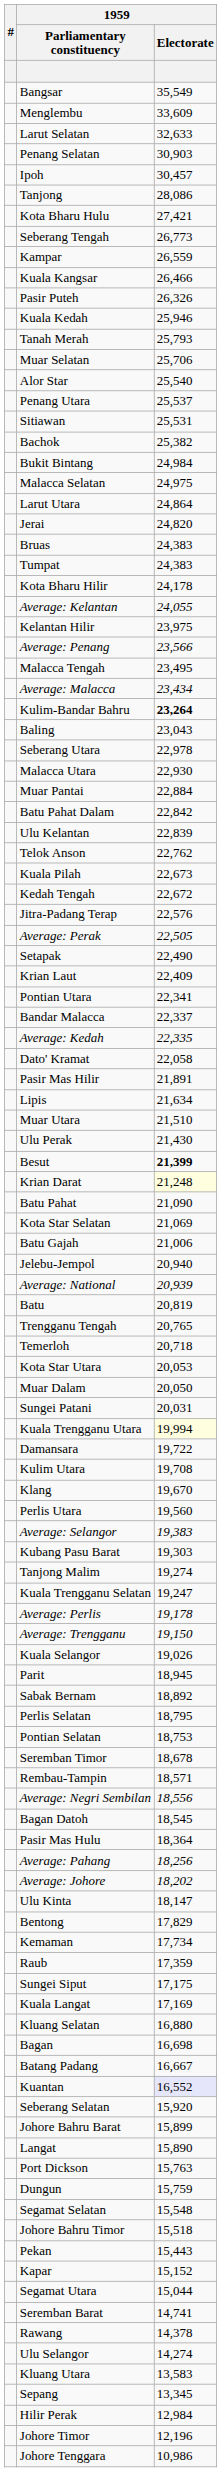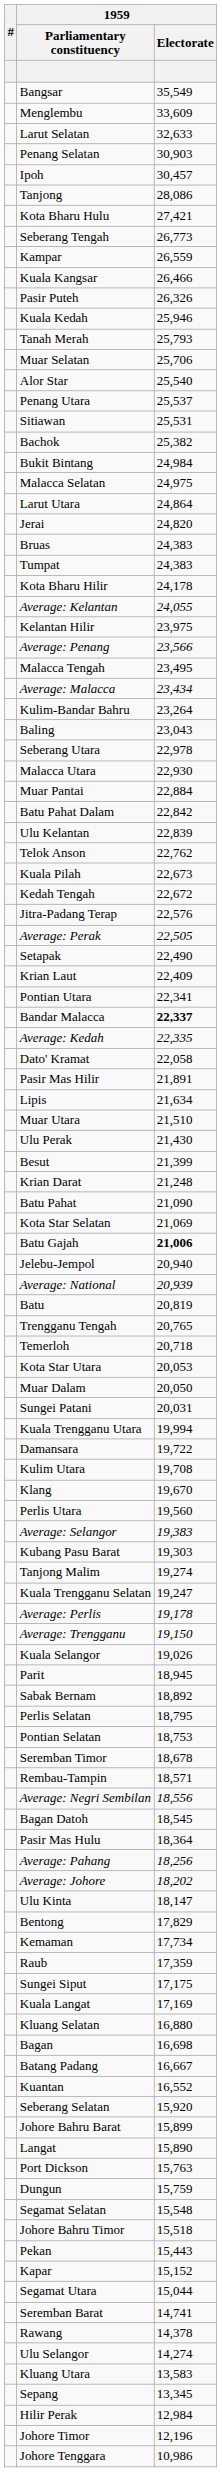(175, 709) bold -> (175, 709) normal
(175, 1017) normal -> (175, 1017) bold
(175, 1161) bold -> (175, 1161) normal
(175, 1181) lightyellow background -> (175, 1181) no background
(175, 1243) normal -> (175, 1243) bold
(175, 1428) lightyellow background -> (175, 1428) no background
(175, 2086) lavender background -> (175, 2086) no background
